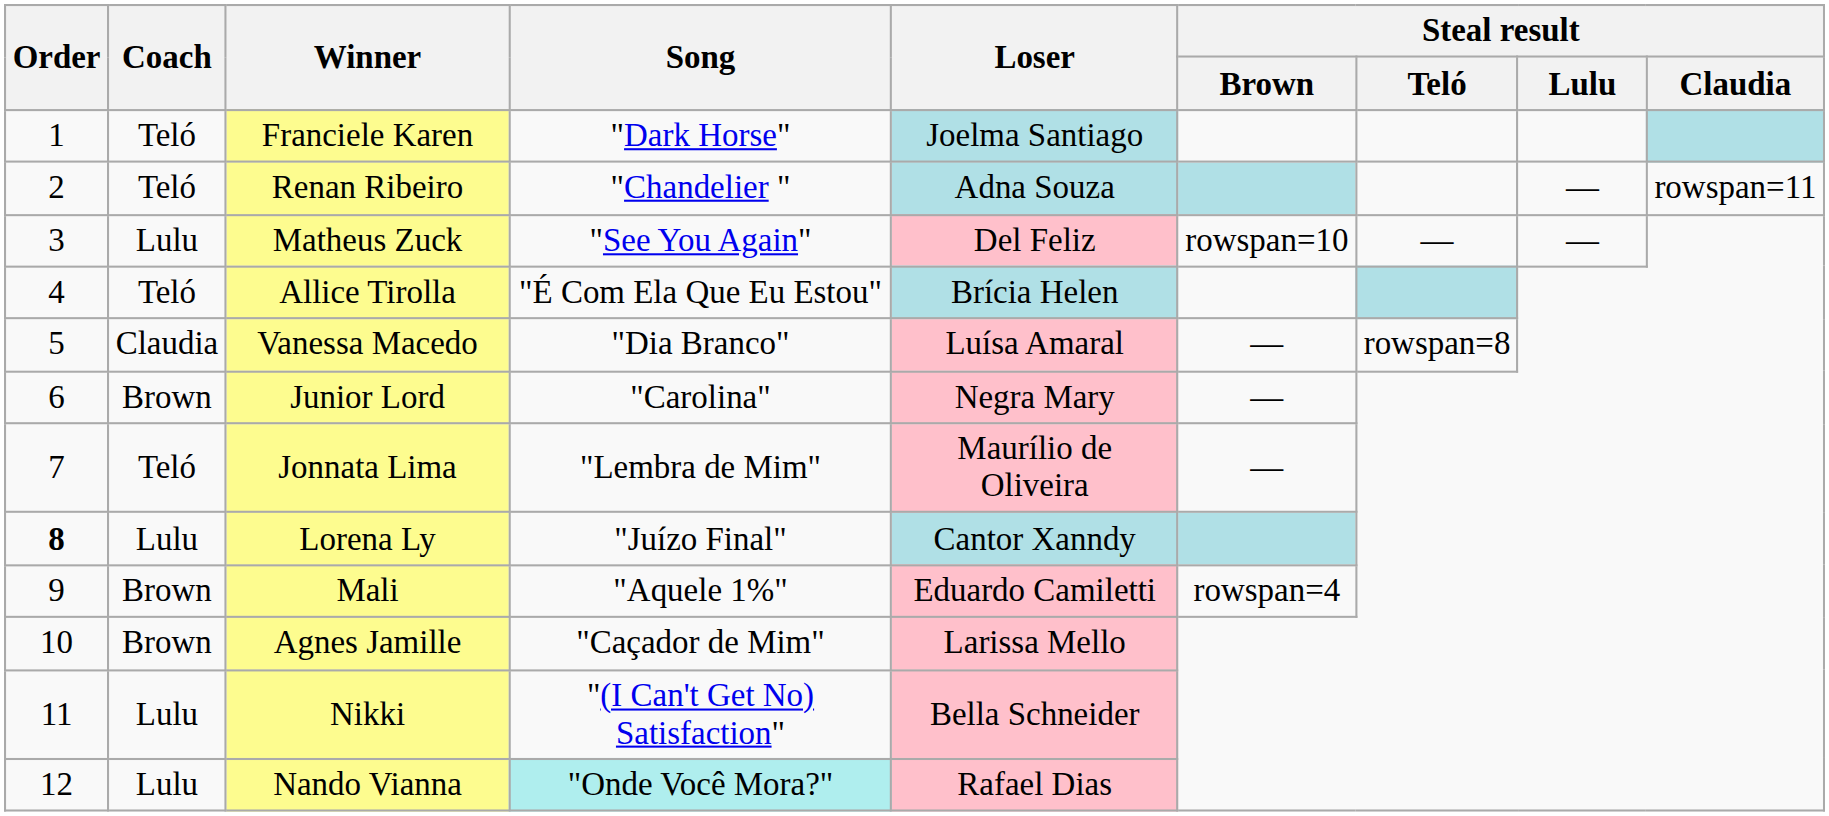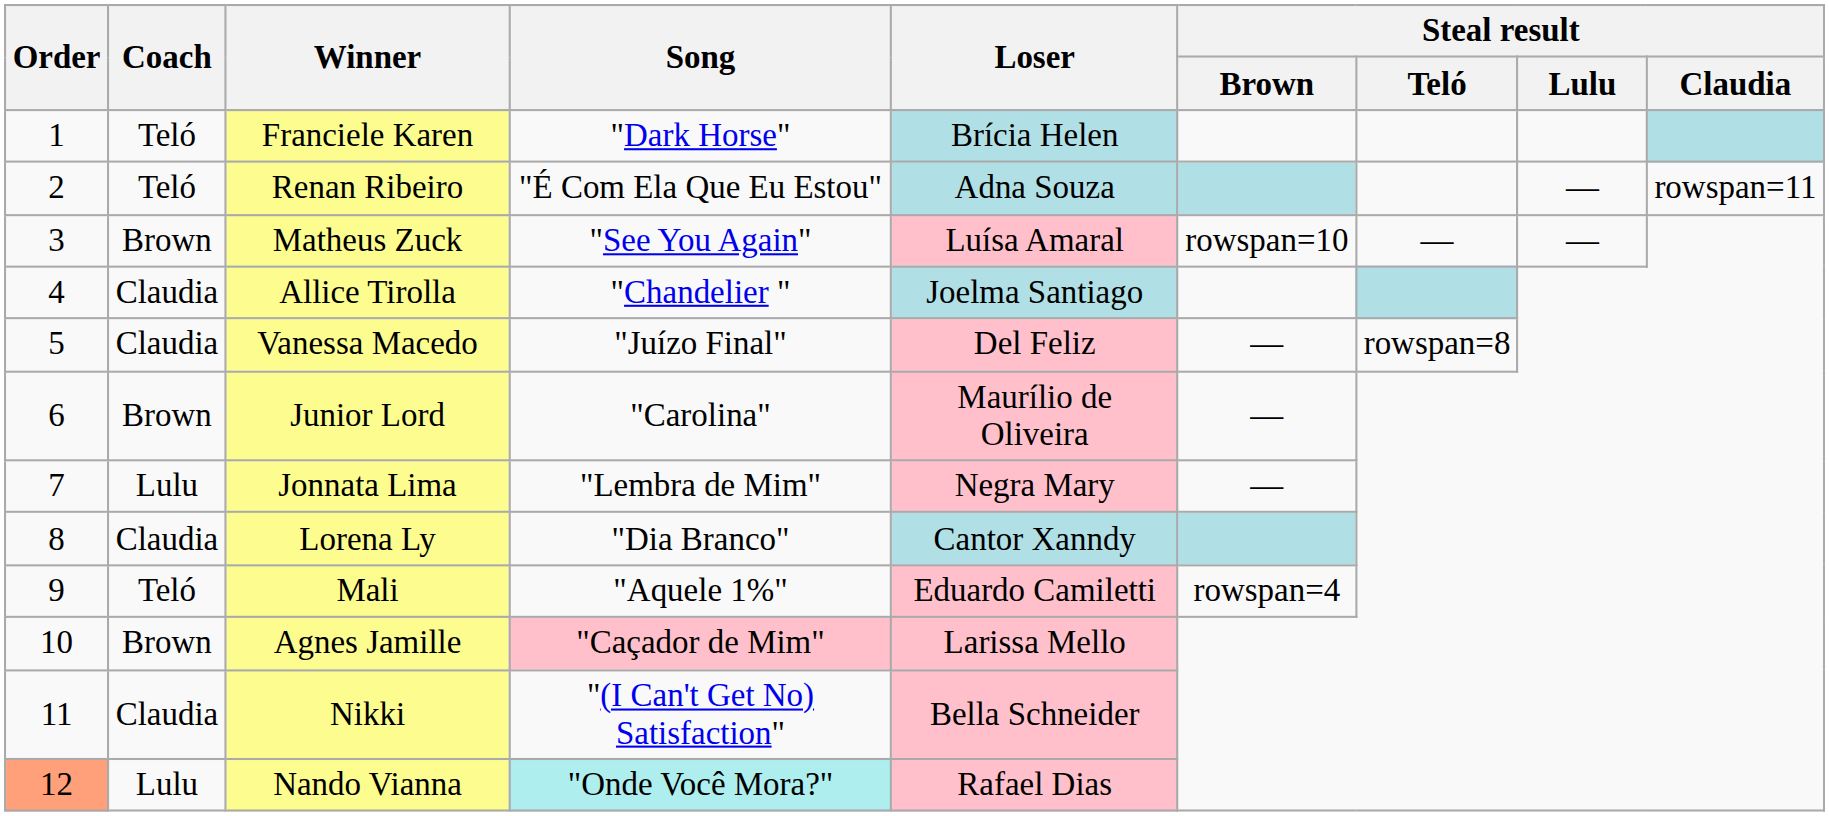(1035, 135) Joelma Santiago -> (1035, 135) Brícia Helen
(700, 187) "Chandelier " -> (701, 187) "É Com Ela Que Eu Estou"
(167, 239) Lulu -> (167, 239) Brown
(1035, 239) Del Feliz -> (1035, 239) Luísa Amaral
(167, 291) Teló -> (167, 291) Claudia
(701, 291) "É Com Ela Que Eu Estou" -> (700, 291) "Chandelier "
(1035, 291) Brícia Helen -> (1035, 291) Joelma Santiago
(701, 344) "Dia Branco" -> (700, 344) "Juízo Final"
(1035, 344) Luísa Amaral -> (1035, 344) Del Feliz
(1035, 396) Negra Mary -> (1035, 415) Maurílio de Oliveira
(167, 467) Teló -> (167, 485) Lulu
(1035, 467) Maurílio de Oliveira -> (1035, 485) Negra Mary
(57, 538) bold -> (57, 538) normal
(167, 538) Lulu -> (167, 538) Claudia
(700, 538) "Juízo Final" -> (701, 538) "Dia Branco"
(167, 590) Brown -> (167, 590) Teló
(701, 642) no background -> (701, 642) pink background
(167, 713) Lulu -> (167, 713) Claudia
(57, 784) no background -> (57, 784) lightsalmon background
